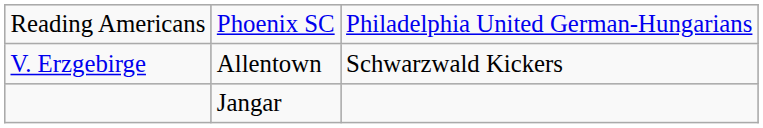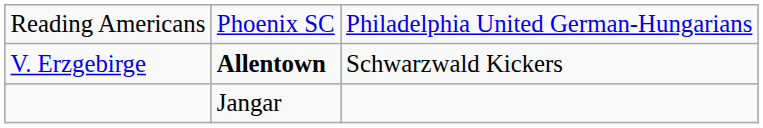(269, 63) normal -> (271, 63) bold
